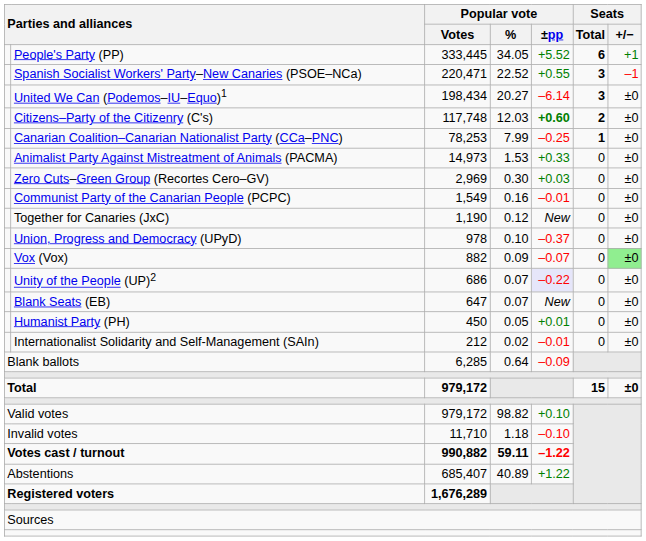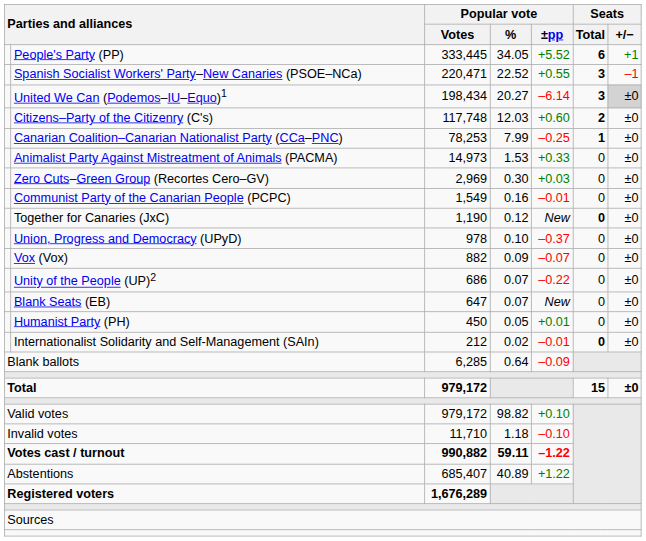(631, 96) no background -> (631, 96) lightgrey background
(554, 118) bold -> (554, 118) normal
(601, 218) normal -> (601, 218) bold
(631, 258) lightgreen background -> (631, 258) no background
(554, 280) lavender background -> (554, 280) no background
(601, 342) normal -> (601, 342) bold
